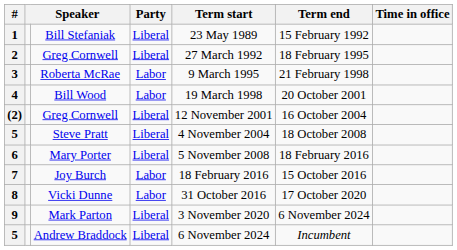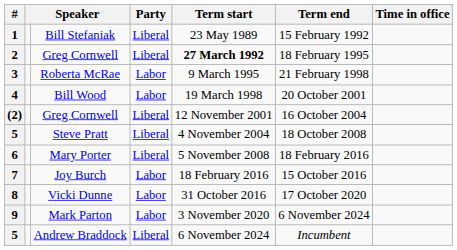(224, 54) normal -> (224, 54) bold
(151, 214) Liberal -> (151, 214) Labor
